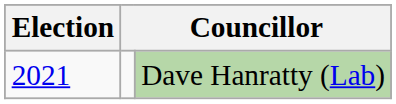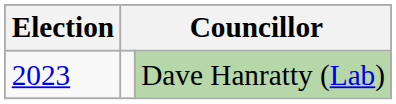(41, 74) 2021 -> (41, 74) 2023
